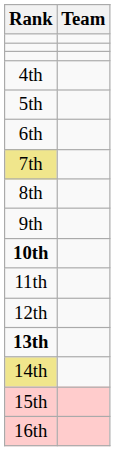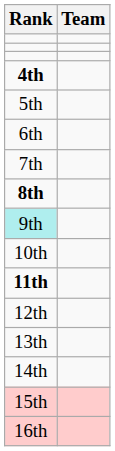(31, 74) normal -> (31, 74) bold
(31, 163) khaki background -> (31, 163) no background
(31, 193) normal -> (31, 193) bold
(31, 223) no background -> (31, 223) paleturquoise background
(31, 253) bold -> (31, 253) normal
(31, 282) normal -> (31, 282) bold
(31, 342) bold -> (31, 342) normal
(31, 371) khaki background -> (31, 371) no background
